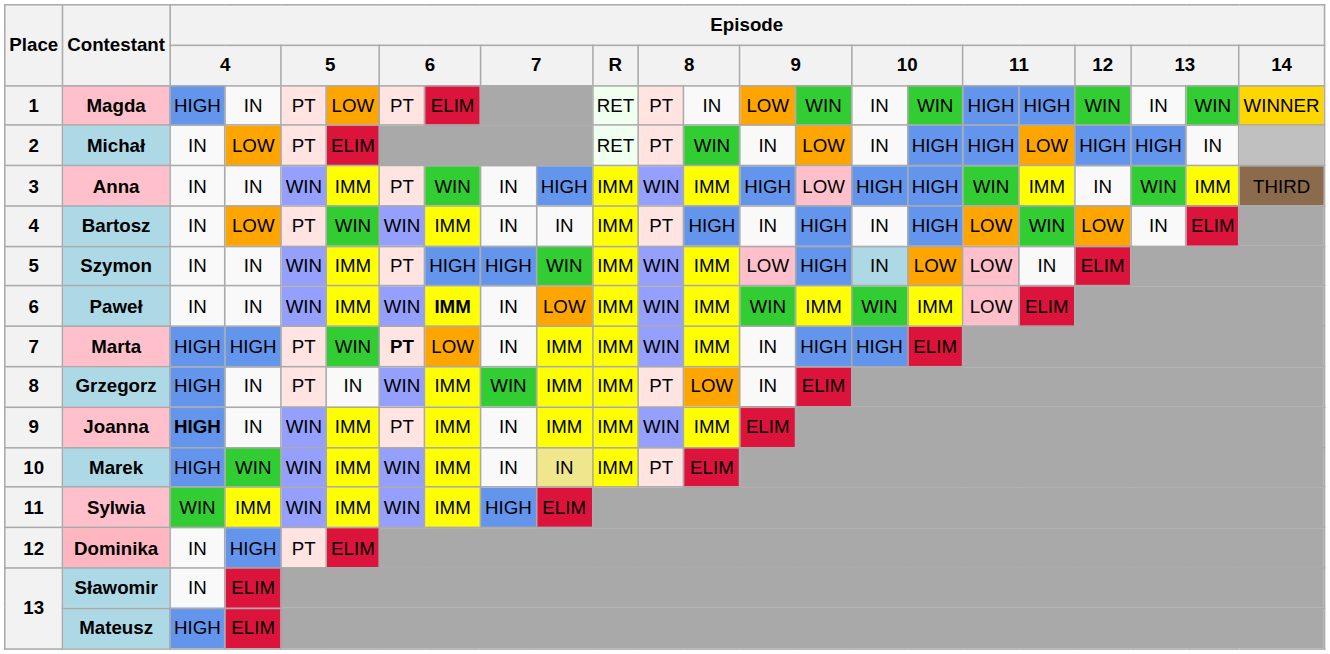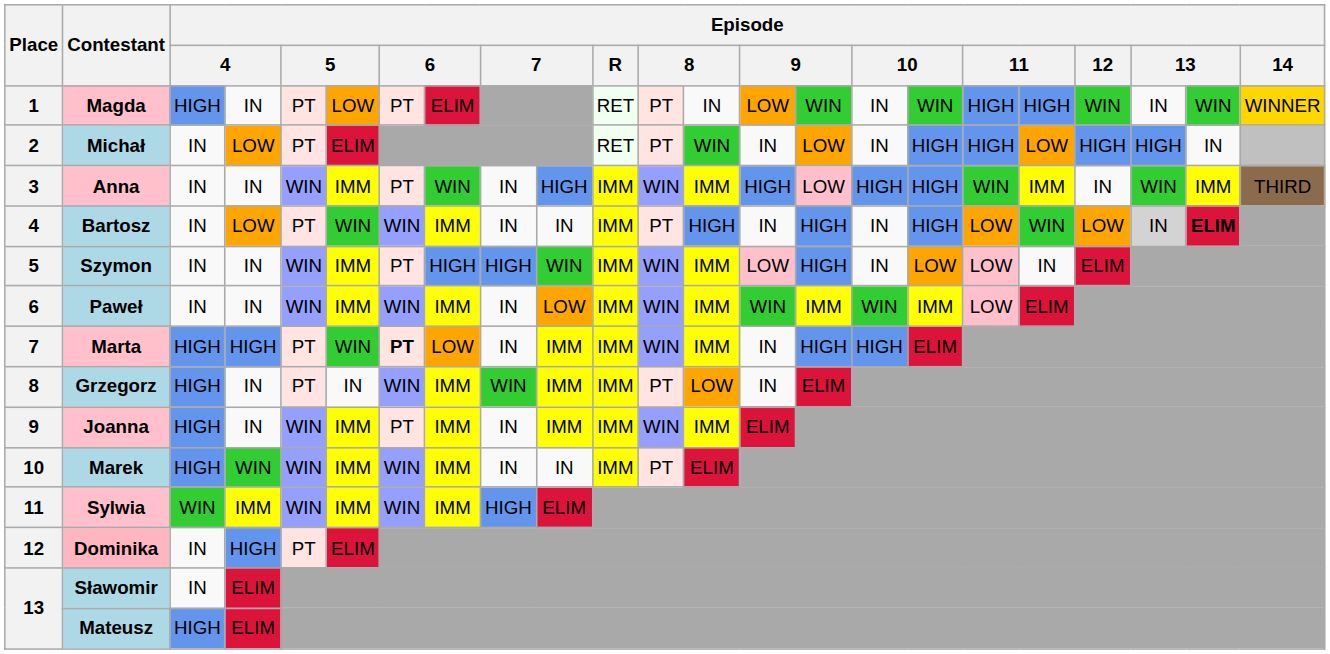(1158, 226) no background -> (1158, 226) lightgrey background
(1213, 226) normal -> (1213, 226) bold
(879, 266) lightblue background -> (879, 266) no background
(453, 306) bold -> (453, 306) normal
(197, 427) bold -> (197, 427) normal
(564, 467) khaki background -> (564, 467) no background
